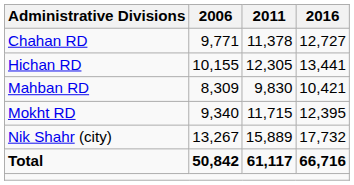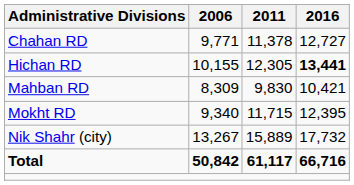(323, 64) normal -> (323, 64) bold
